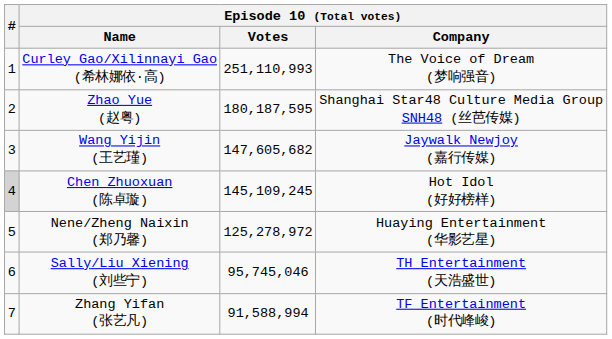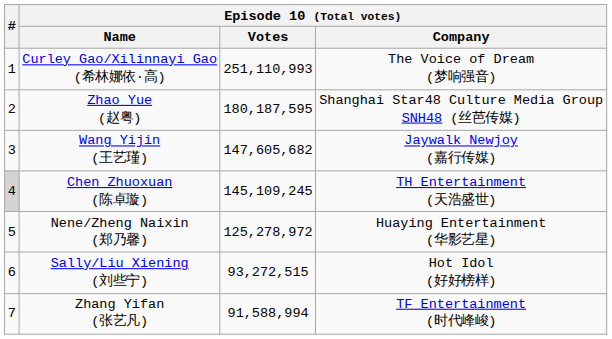(461, 191) Hot Idol (好好榜样) -> (461, 191) TH Entertainment (天浩盛世)
(268, 273) 95,745,046 -> (268, 273) 93,272,515
(461, 272) TH Entertainment (天浩盛世) -> (461, 272) Hot Idol (好好榜样)
